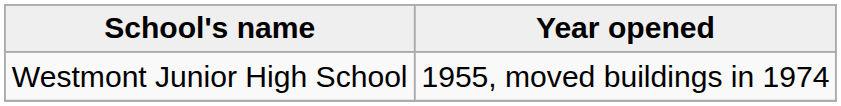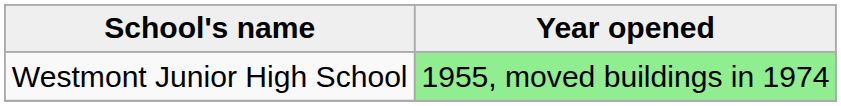(625, 76) no background -> (625, 76) lightgreen background
